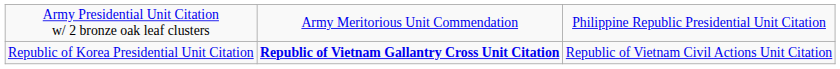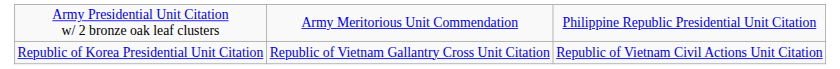(410, 52) bold -> (410, 52) normal
